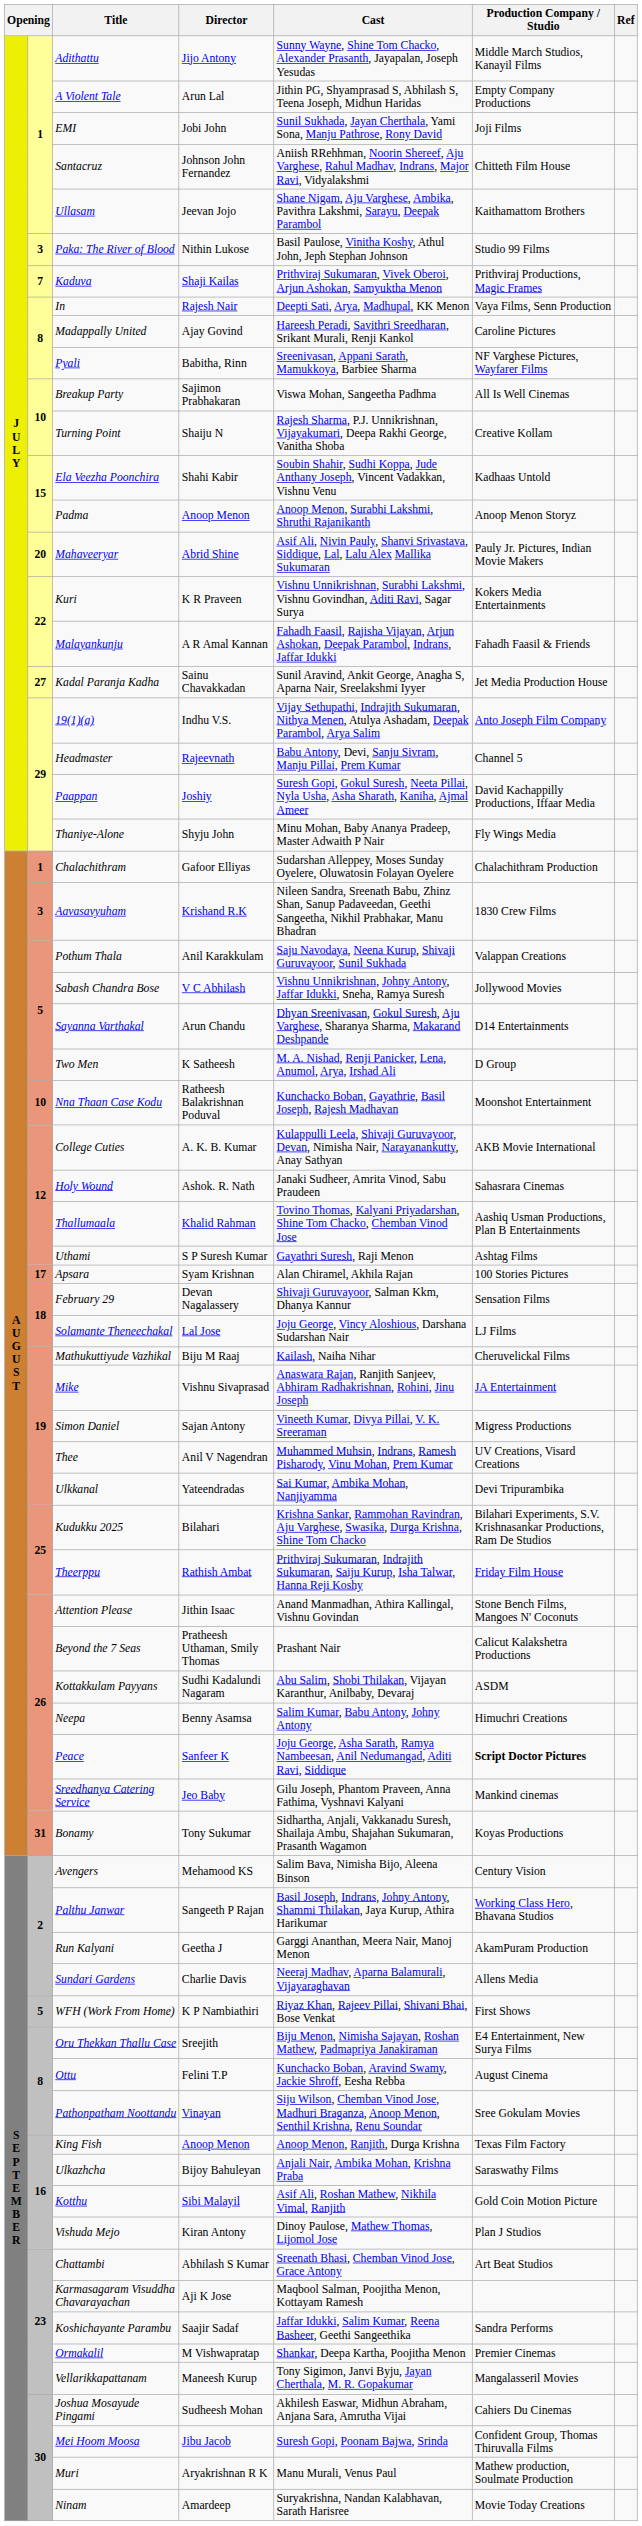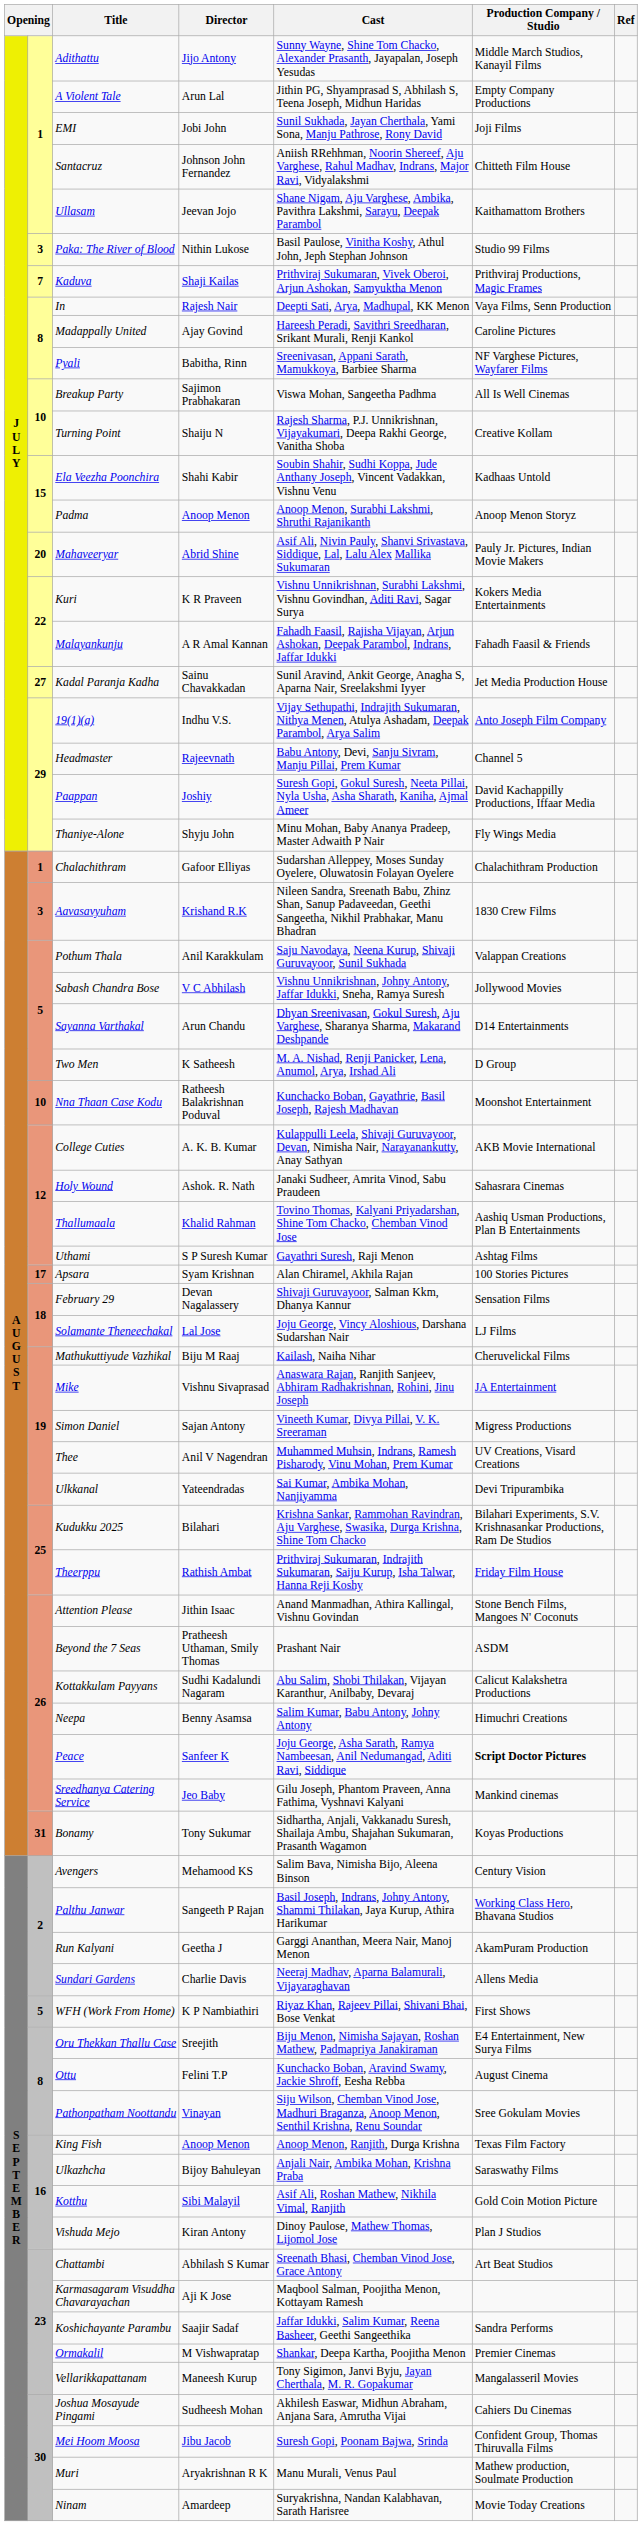(521, 1648) Calicut Kalakshetra Productions -> (492, 1648) ASDM
(492, 1687) ASDM -> (521, 1687) Calicut Kalakshetra Productions
